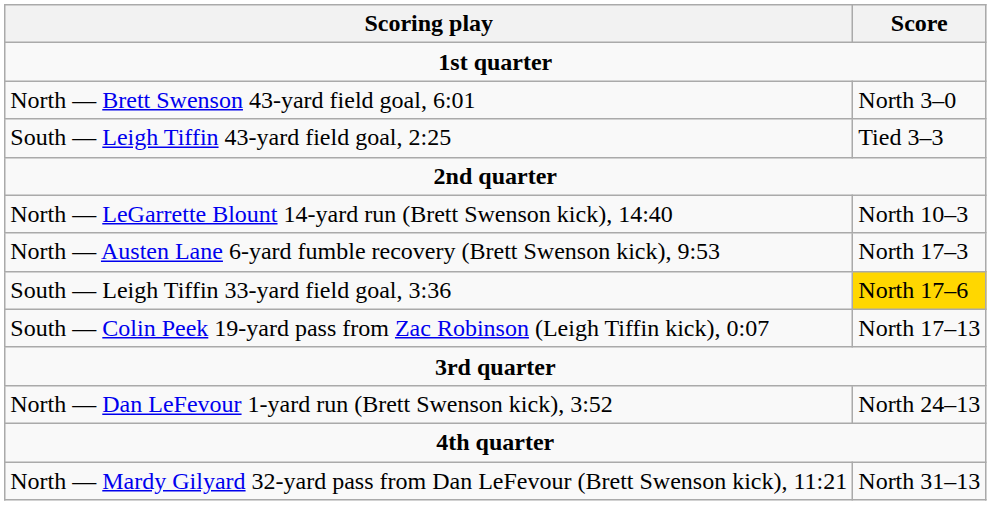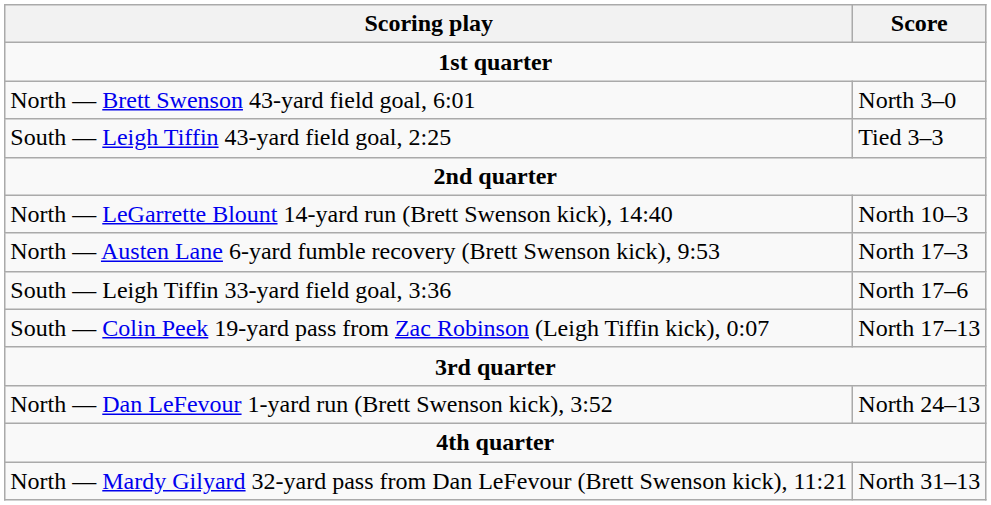(913, 289) gold background -> (913, 289) no background
